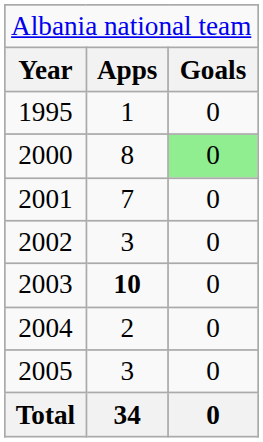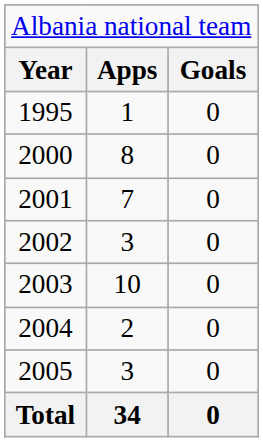(213, 155) lightgreen background -> (213, 155) no background
(127, 284) bold -> (127, 284) normal
